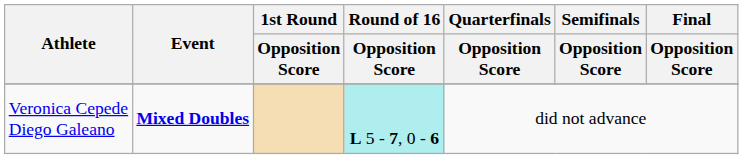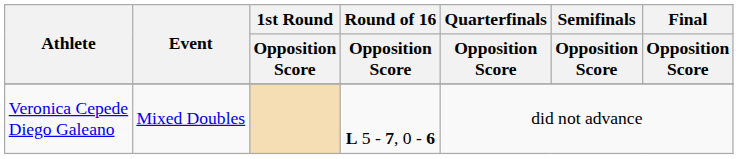(193, 118) bold -> (191, 118) normal
(394, 139) paleturquoise background -> (390, 139) no background
